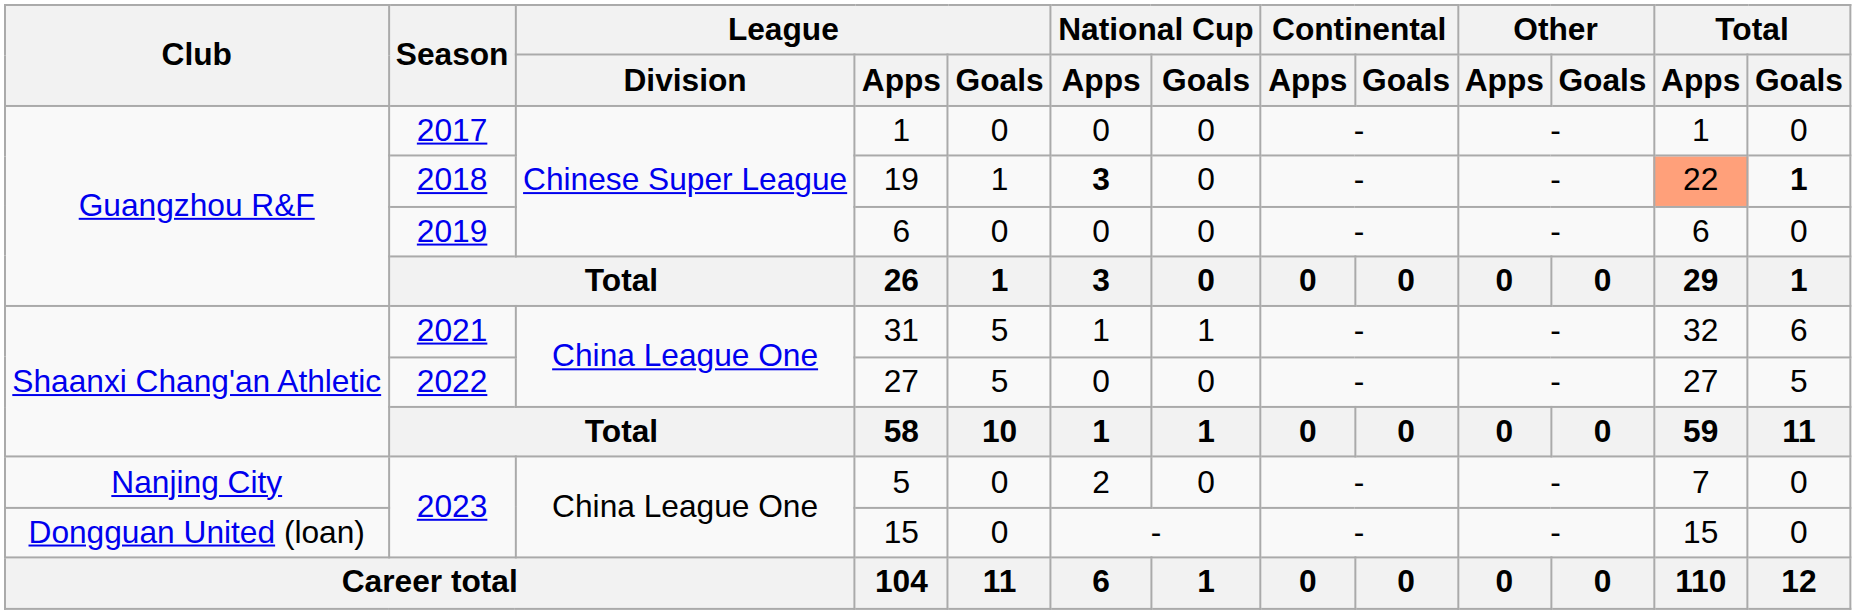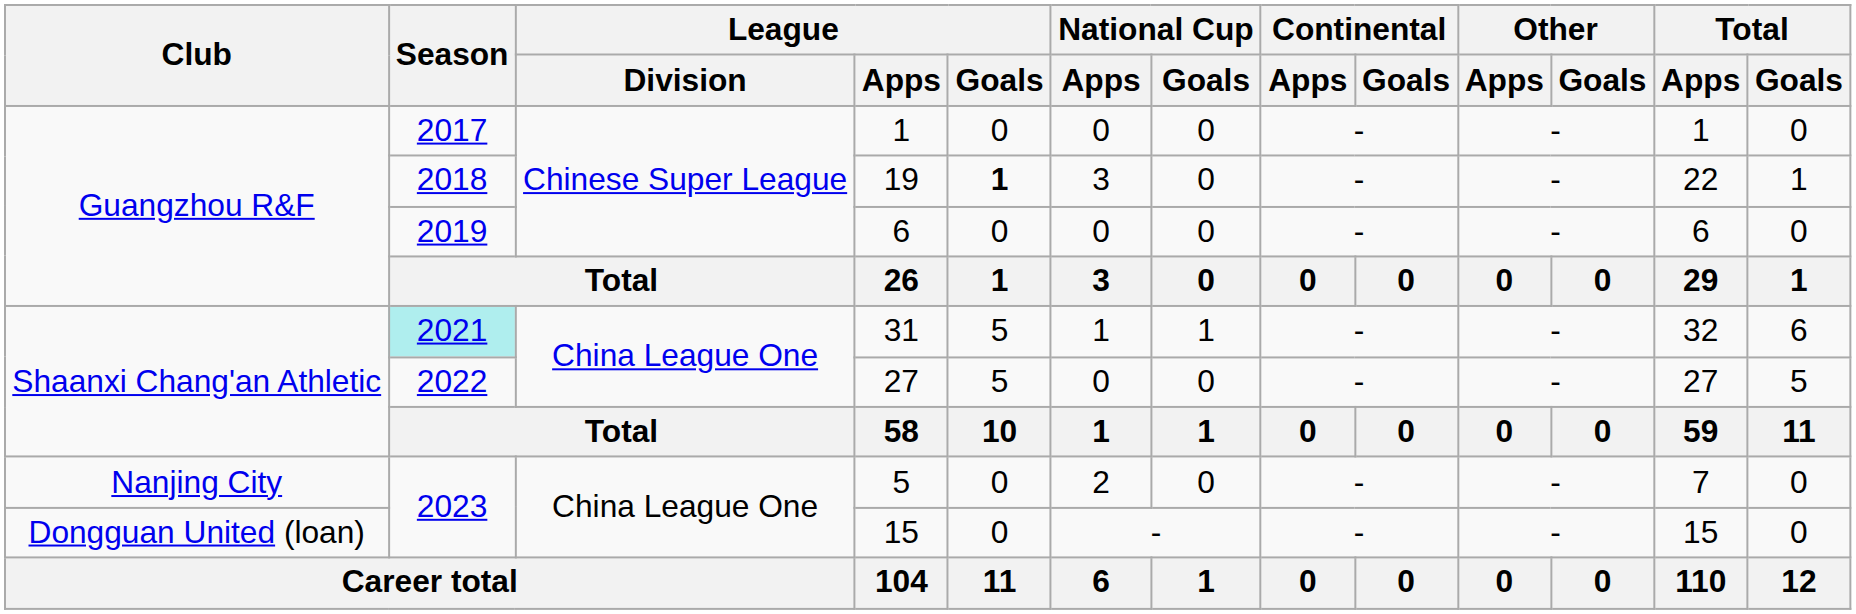(1000, 180) normal -> (1000, 180) bold
(1101, 180) bold -> (1101, 180) normal
(1701, 180) lightsalmon background -> (1701, 180) no background
(1799, 180) bold -> (1799, 180) normal
(452, 331) no background -> (452, 331) paleturquoise background
